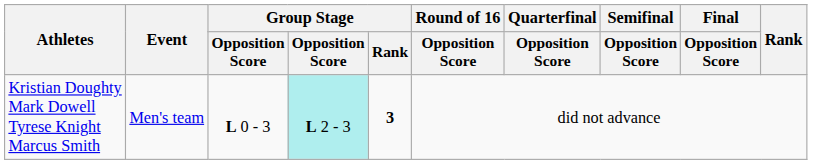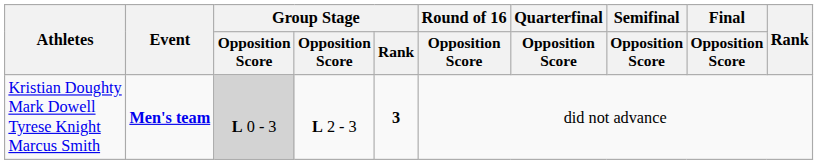(167, 117) normal -> (170, 117) bold
(248, 127) no background -> (254, 127) lightgrey background
(328, 127) paleturquoise background -> (334, 127) no background
